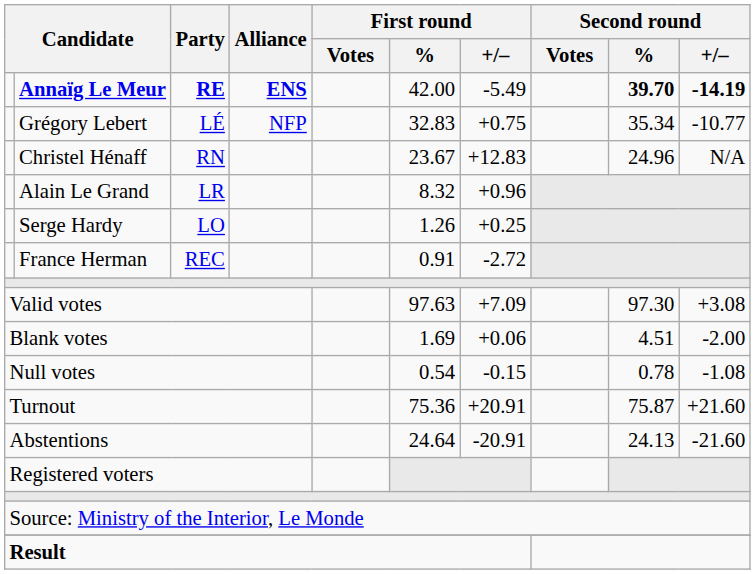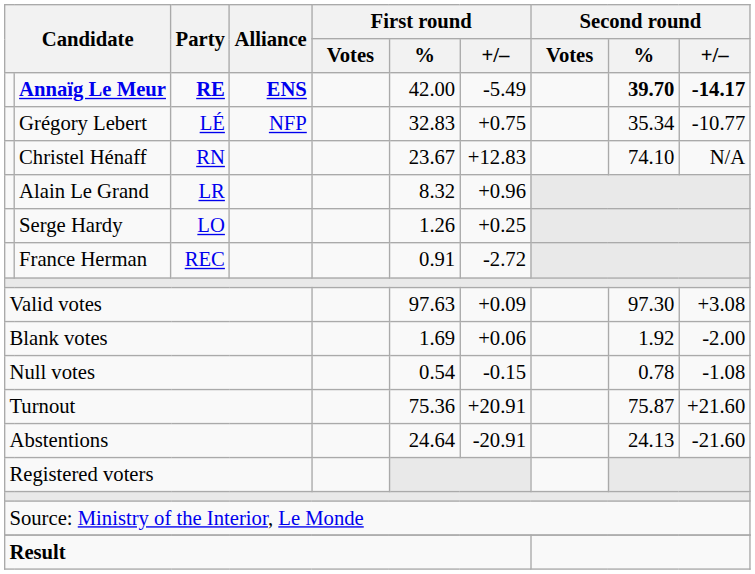(719, 89) -14.19 -> (719, 89) -14.17
(651, 158) 24.96 -> (651, 158) 74.10
(502, 304) +7.09 -> (502, 304) +0.09
(656, 338) 4.51 -> (656, 338) 1.92
